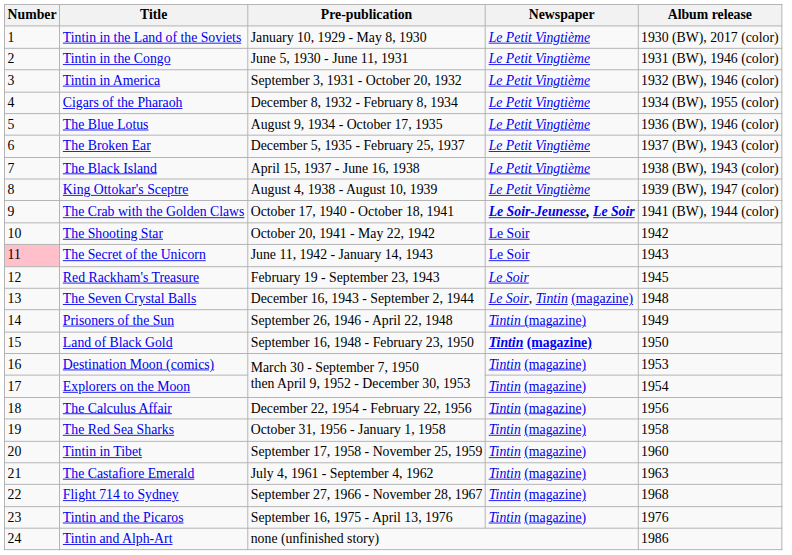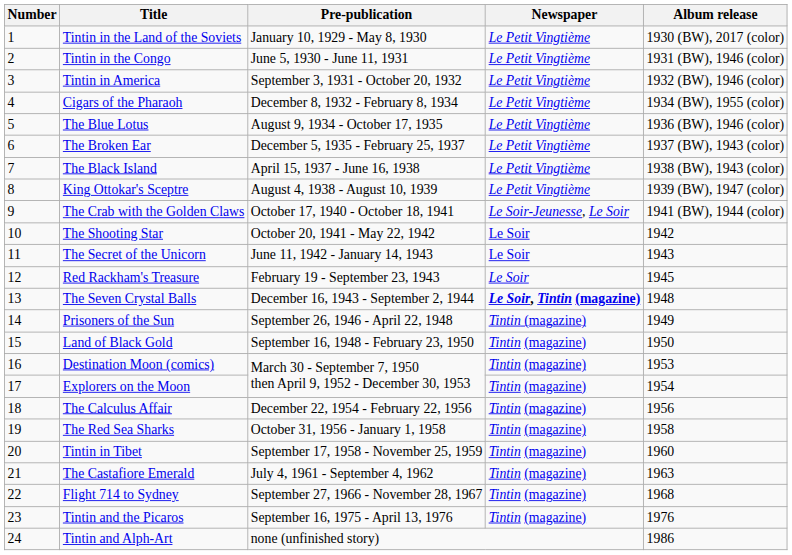(562, 211) bold -> (559, 211) normal
(14, 255) pink background -> (14, 255) no background
(561, 299) normal -> (564, 299) bold
(540, 342) bold -> (537, 342) normal
